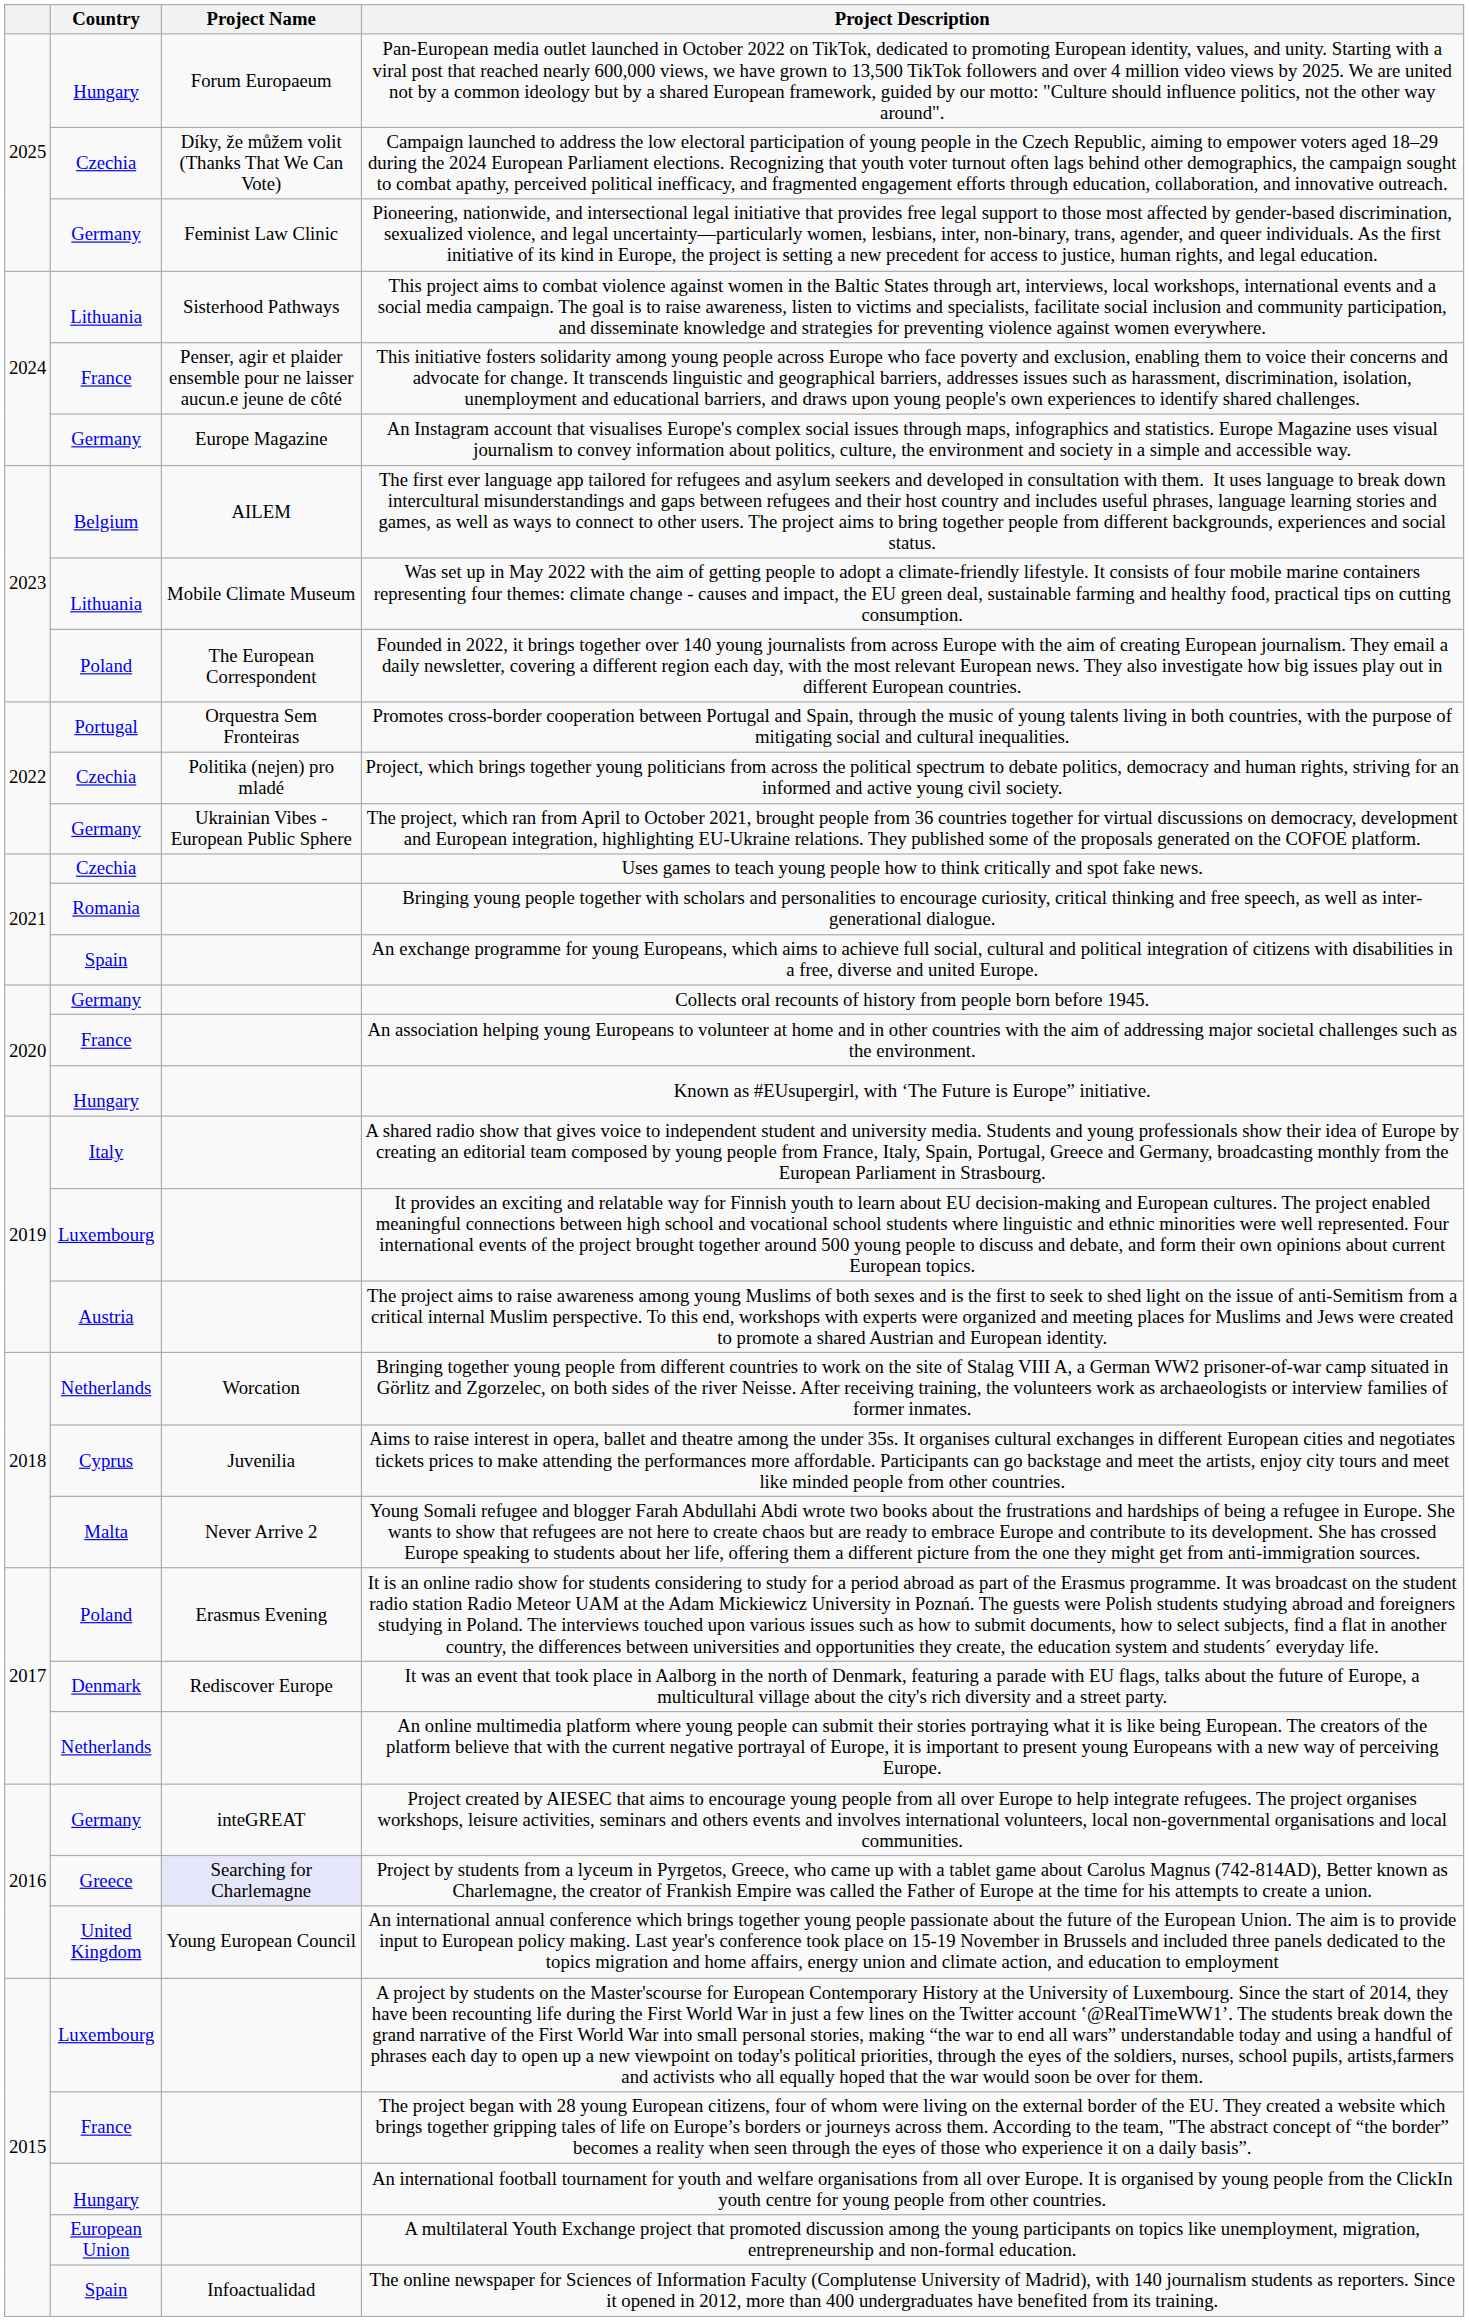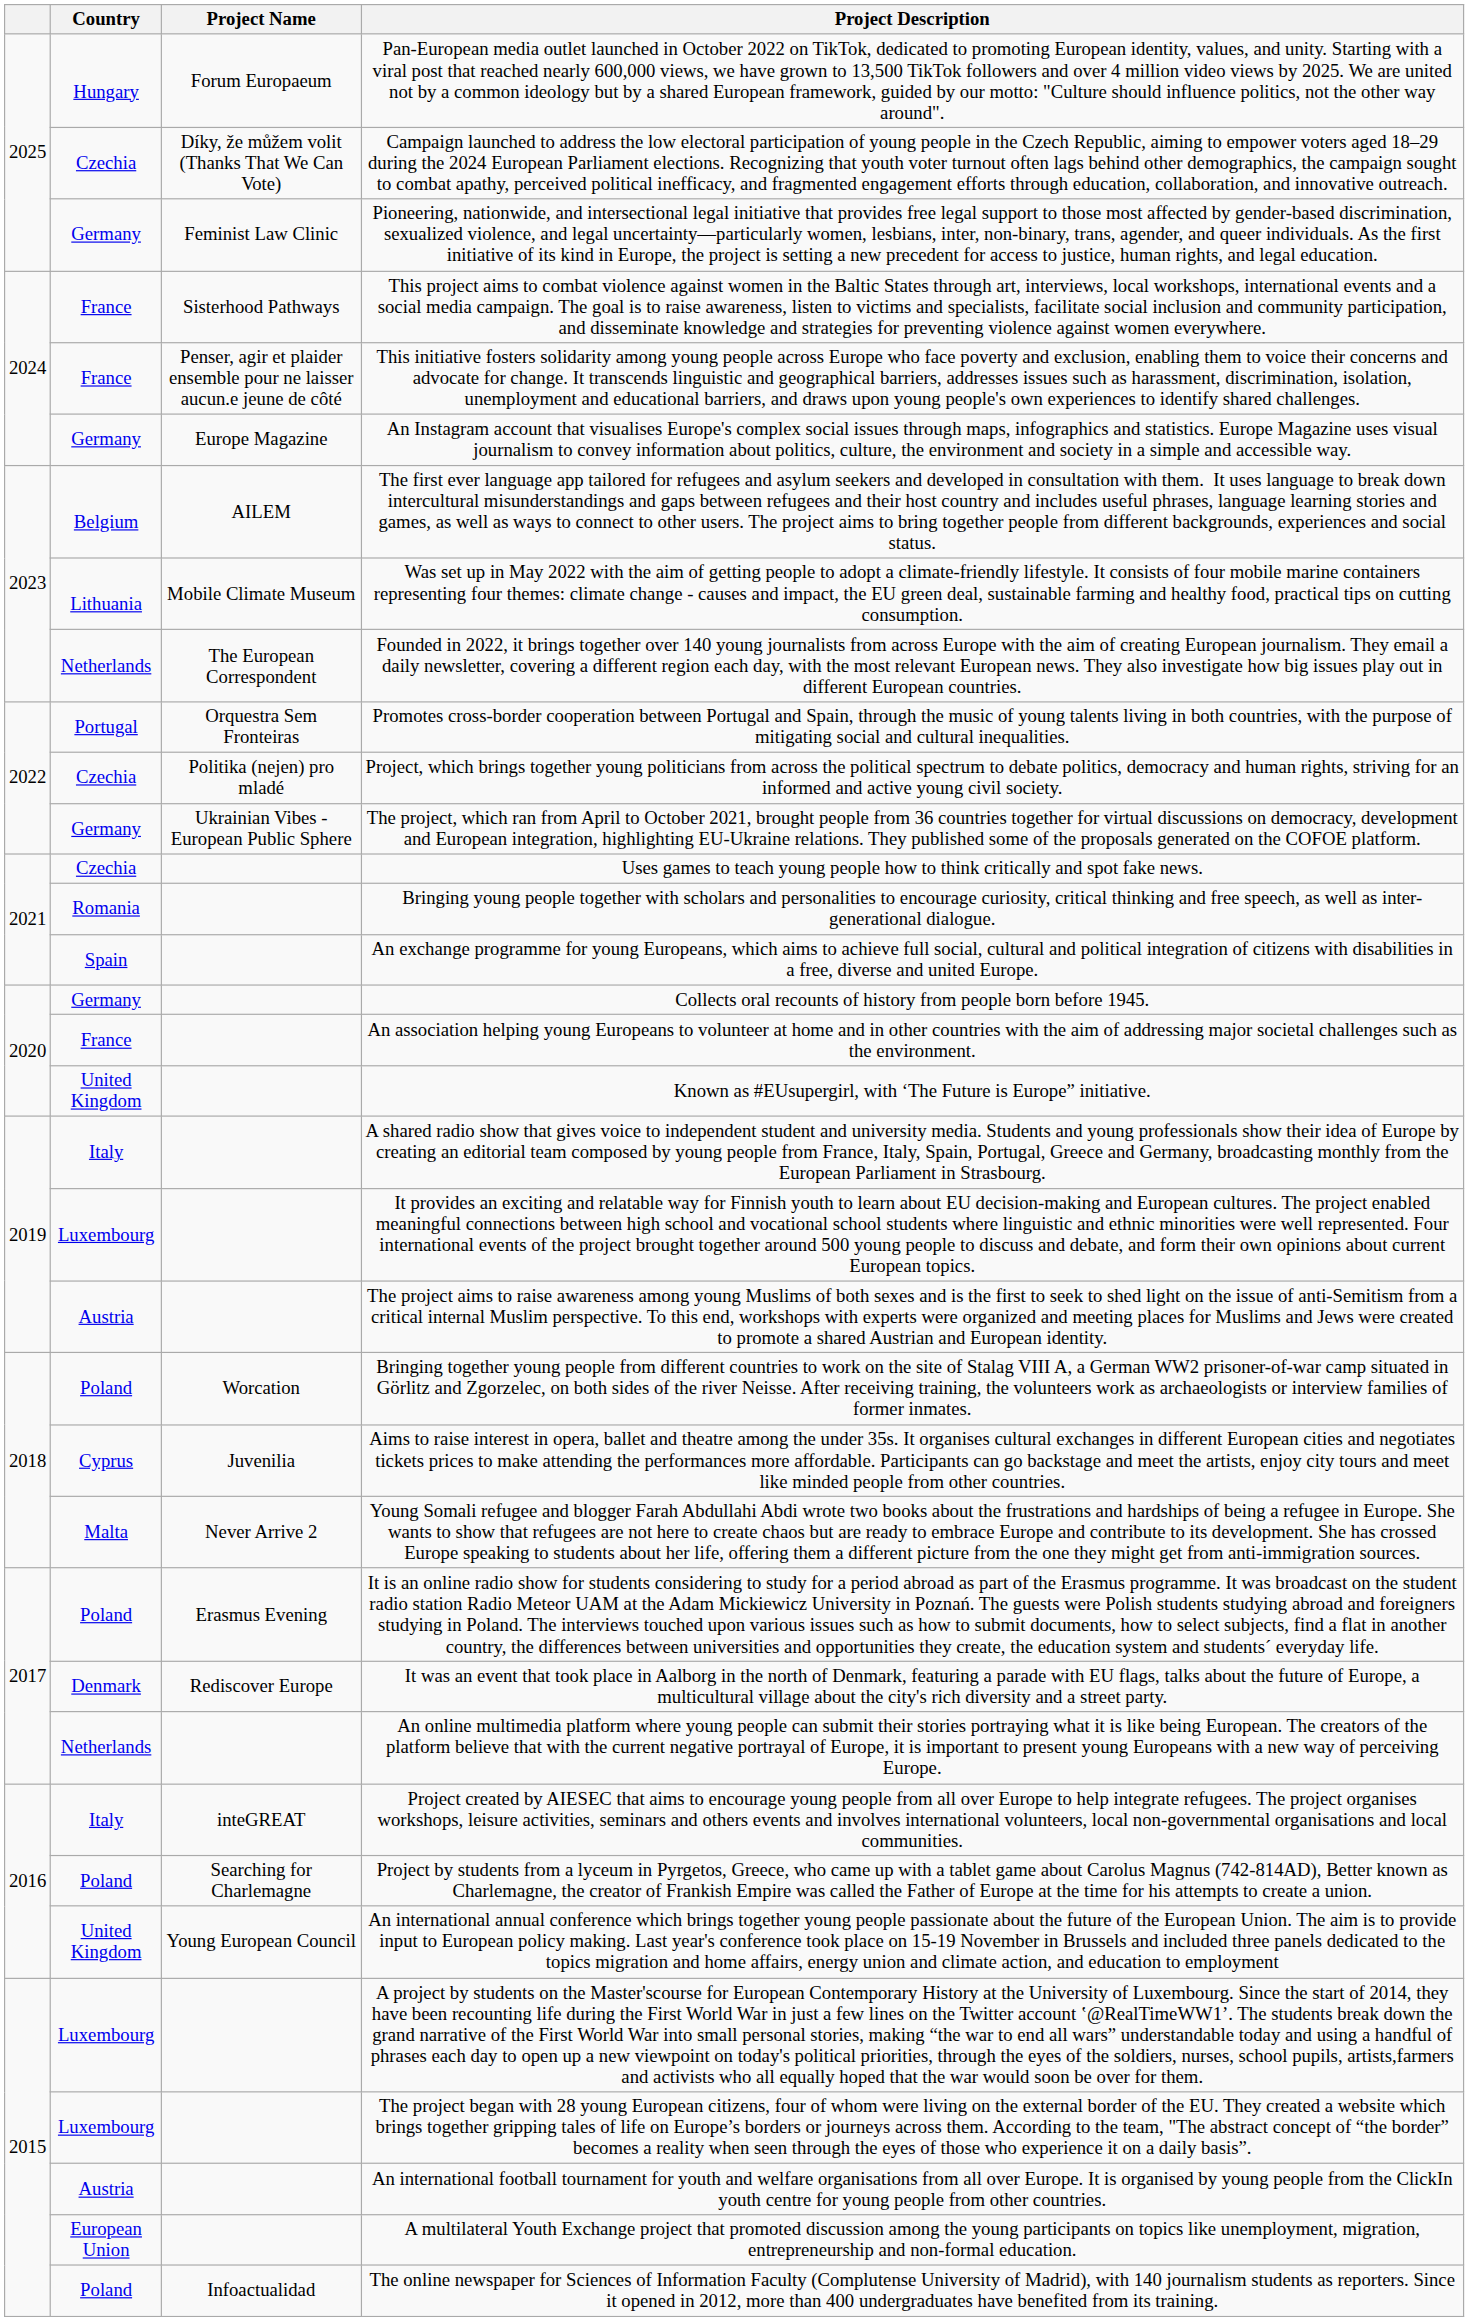(106, 317) Lithuania -> (106, 306) France
(106, 665) Poland -> (106, 665) Netherlands
(106, 1101) Hungary -> (106, 1090) United Kingdom
(106, 1388) Netherlands -> (106, 1388) Poland
(106, 1819) Germany -> (106, 1819) Italy
(106, 1880) Greece -> (106, 1880) Poland
(261, 1880) lavender background -> (261, 1880) no background
(106, 2127) France -> (106, 2127) Luxembourg
(106, 2199) Hungary -> (106, 2188) Austria
(106, 2290) Spain -> (106, 2290) Poland
